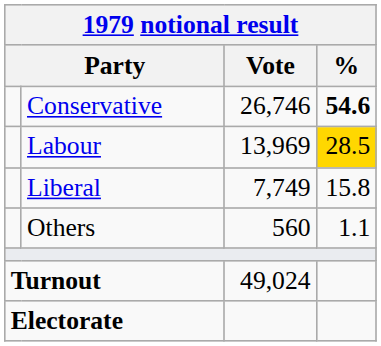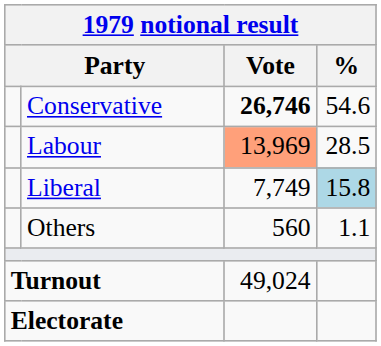(275, 106) normal -> (275, 106) bold
(348, 106) bold -> (348, 106) normal
(275, 146) no background -> (275, 146) lightsalmon background
(348, 146) gold background -> (348, 146) no background
(348, 187) no background -> (348, 187) lightblue background
